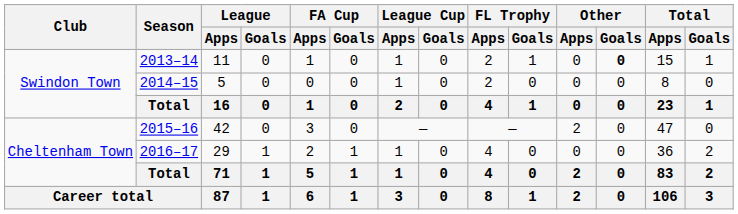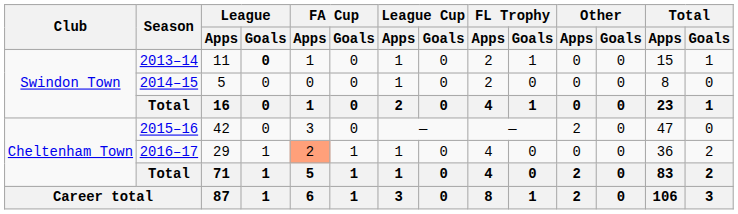(266, 61) normal -> (266, 61) bold
(621, 61) bold -> (621, 61) normal
(310, 152) no background -> (310, 152) lightsalmon background
